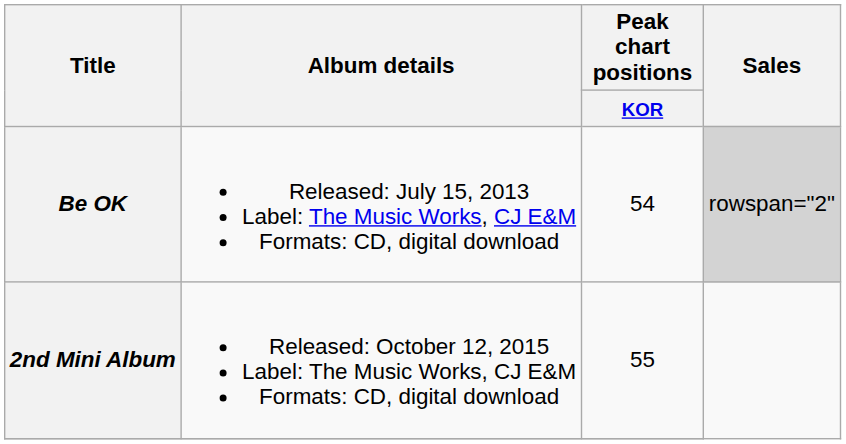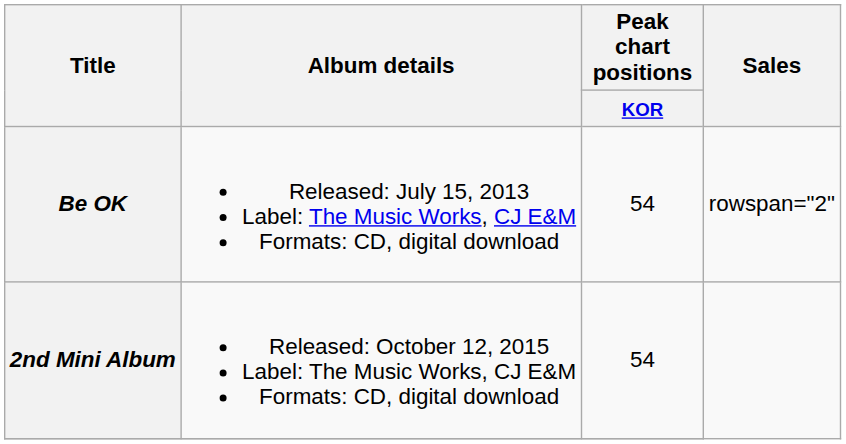(772, 203) lightgrey background -> (772, 203) no background
(642, 359) 55 -> (642, 359) 54
